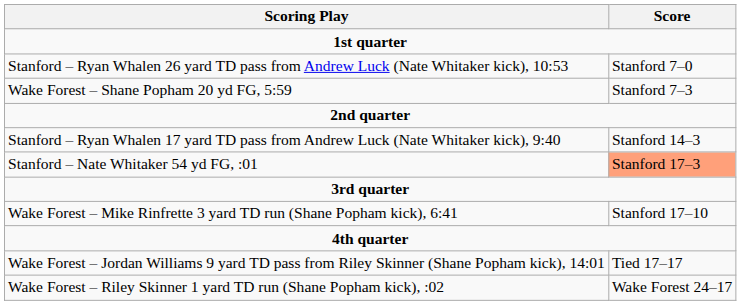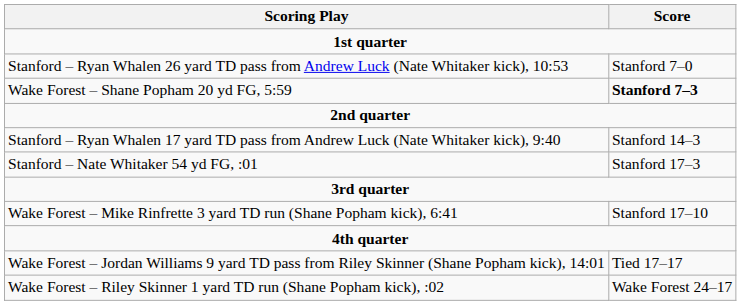(652, 90) normal -> (655, 90) bold
(656, 164) lightsalmon background -> (656, 164) no background
